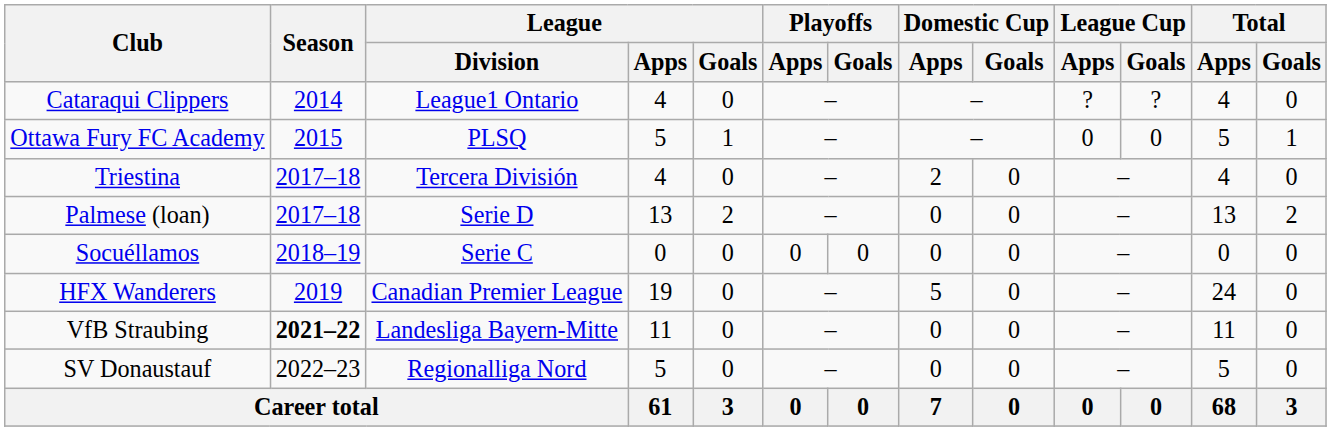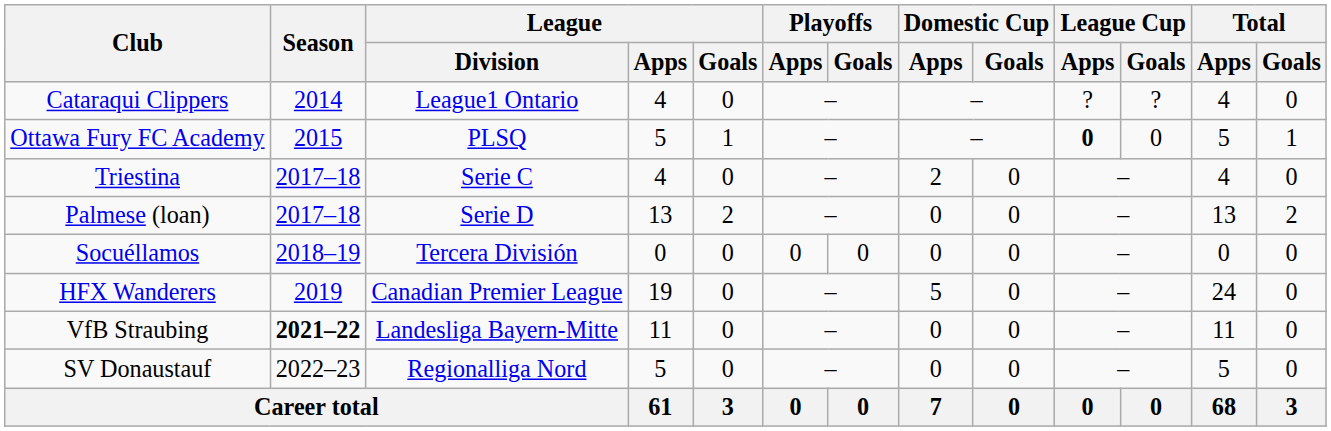(1088, 138) normal -> (1088, 138) bold
(497, 176) Tercera División -> (497, 176) Serie C
(497, 253) Serie C -> (497, 253) Tercera División
